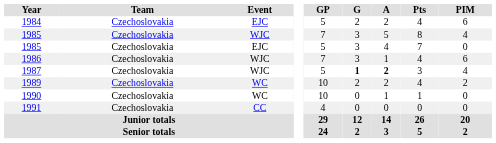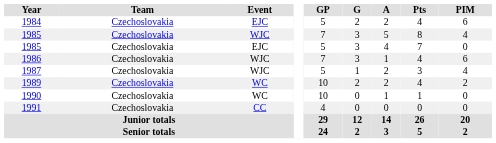(357, 71) bold -> (357, 71) normal
(386, 71) bold -> (386, 71) normal
